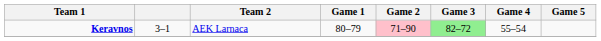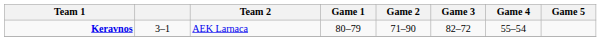(403, 28) pink background -> (403, 28) no background
(458, 28) lightgreen background -> (458, 28) no background
